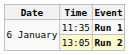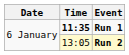(76, 27) normal -> (76, 27) bold
